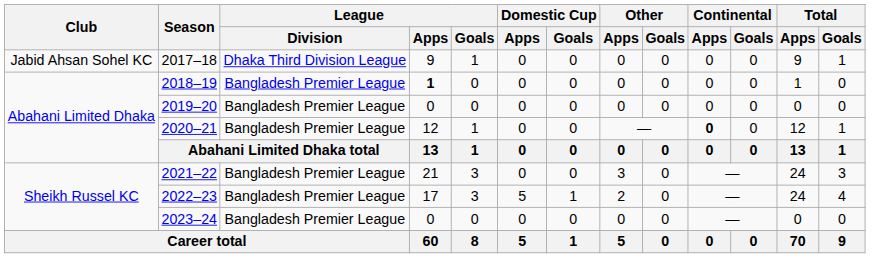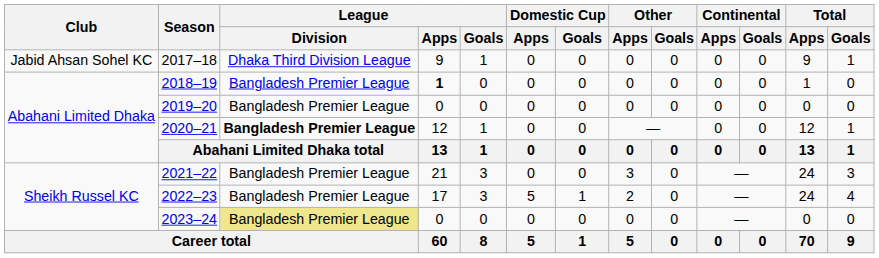(315, 128) normal -> (319, 128) bold
(709, 128) bold -> (718, 128) normal
(315, 219) no background -> (319, 219) khaki background
